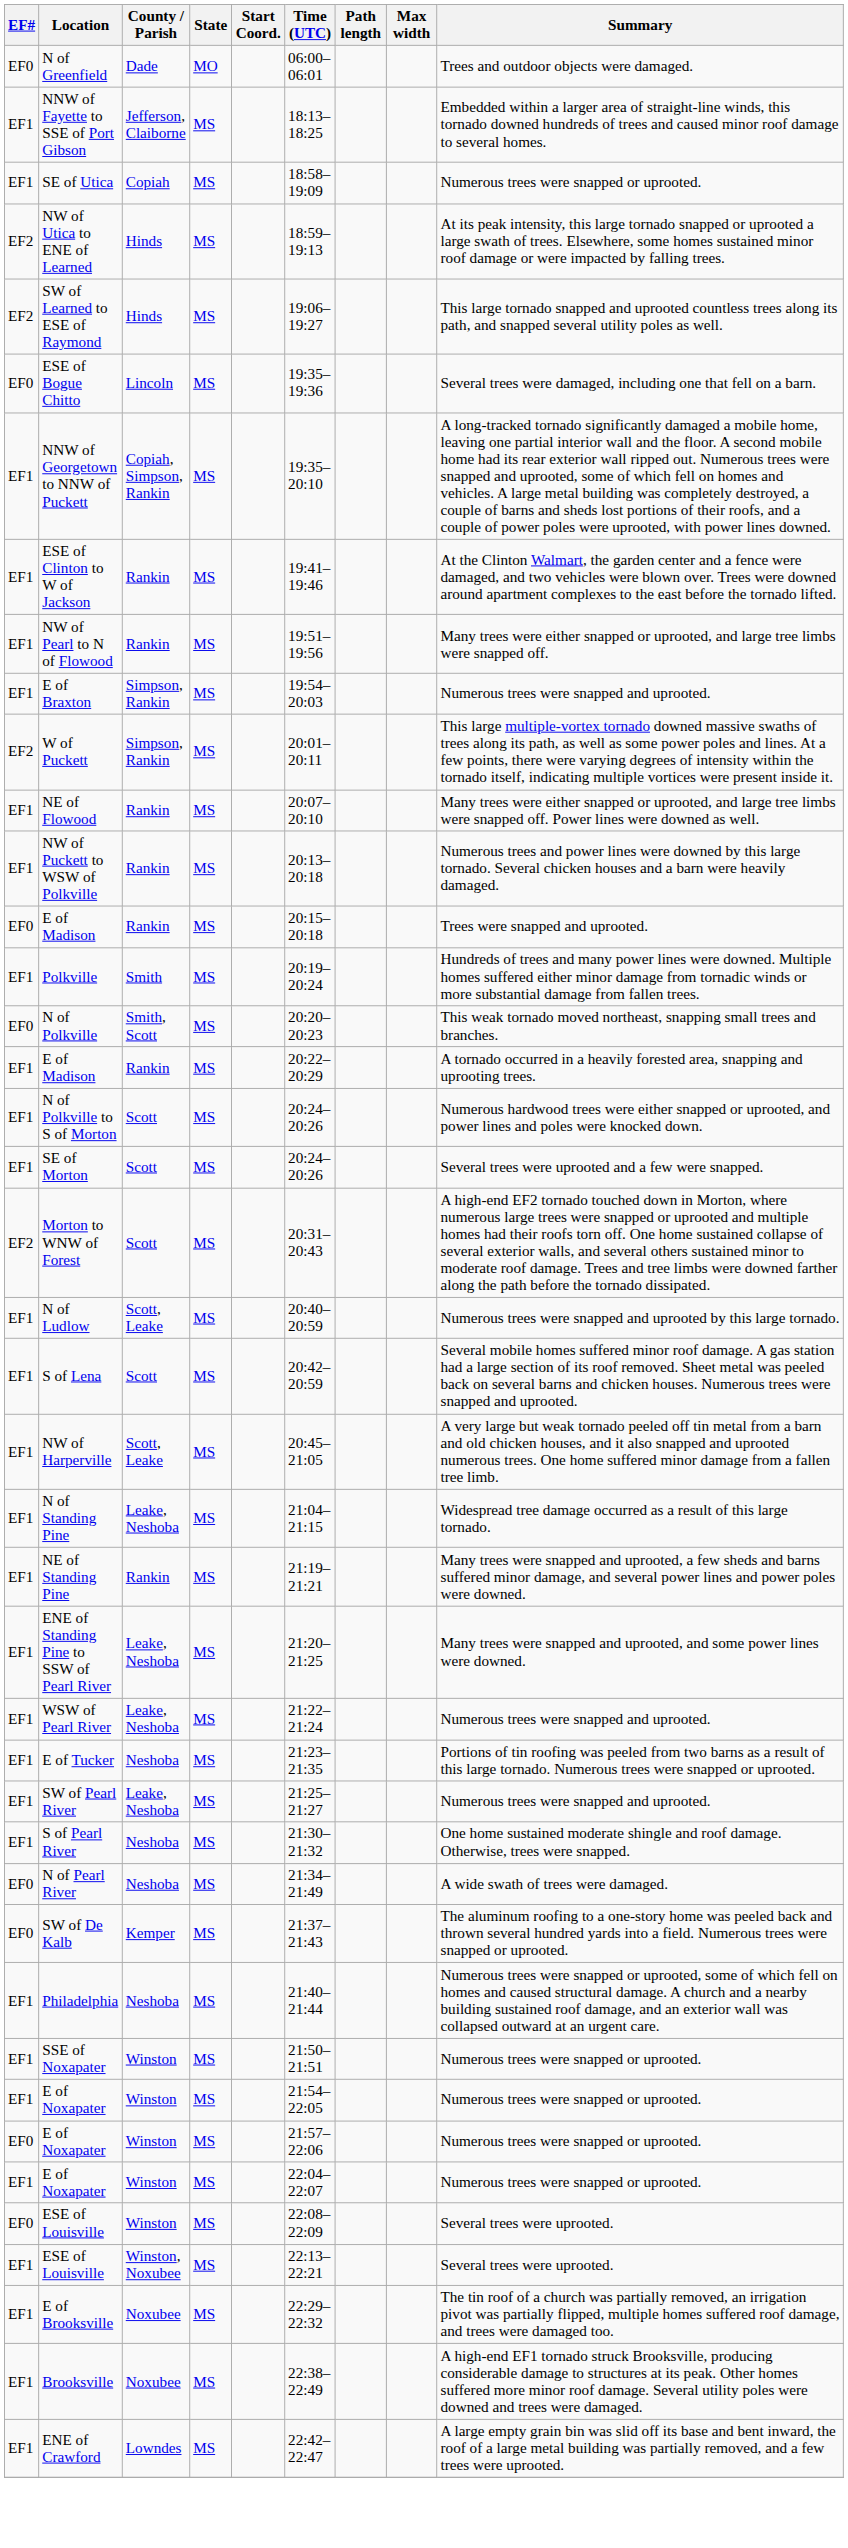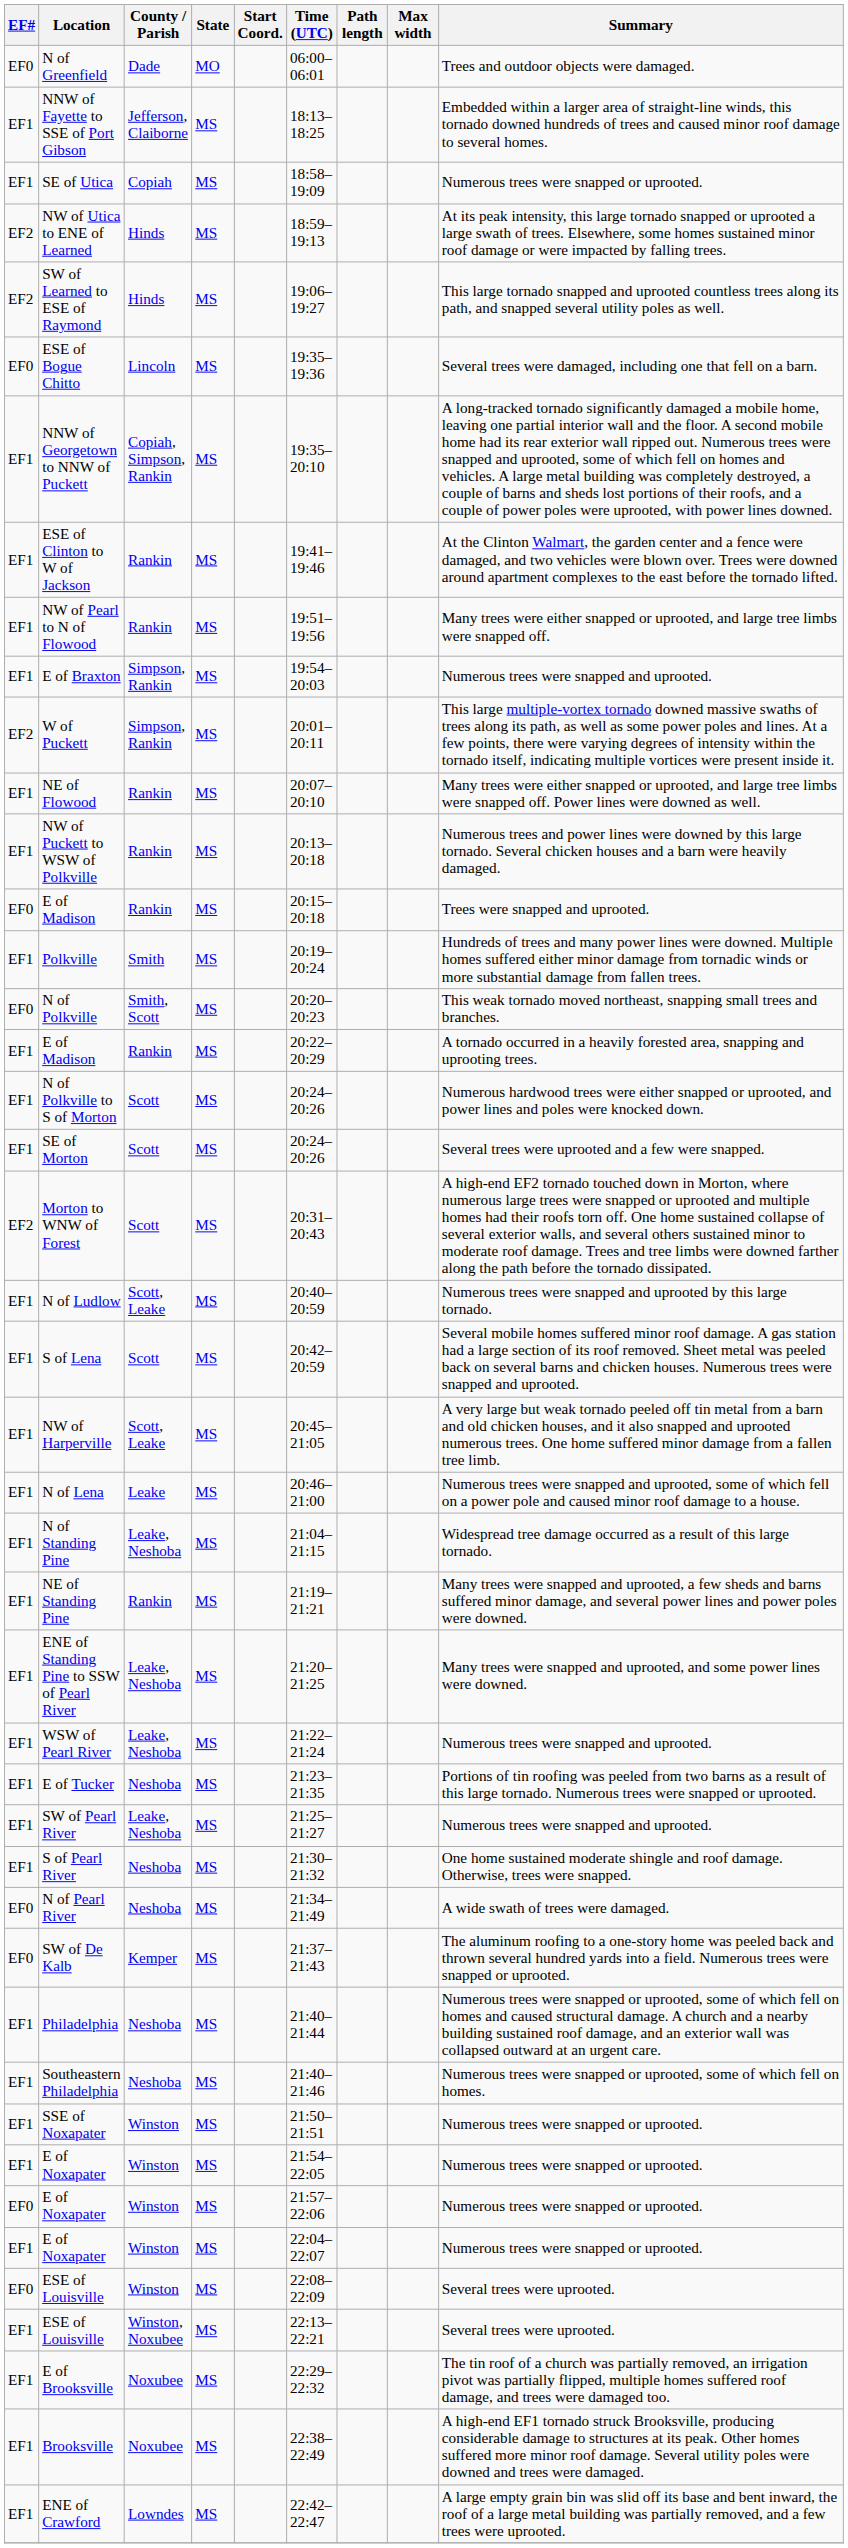+ row: (21, 1492)
+ row: (21, 2082)
